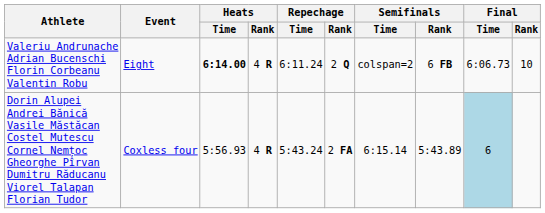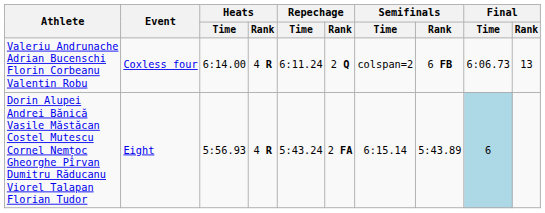(139, 65) Eight -> (161, 65) Coxless four
(224, 65) bold -> (224, 65) normal
(526, 65) 10 -> (526, 65) 13
(161, 150) Coxless four -> (139, 150) Eight
